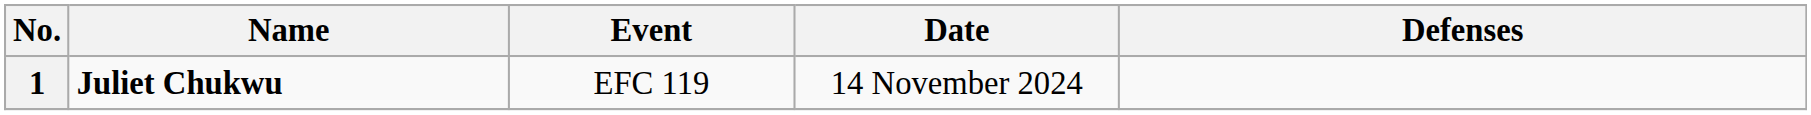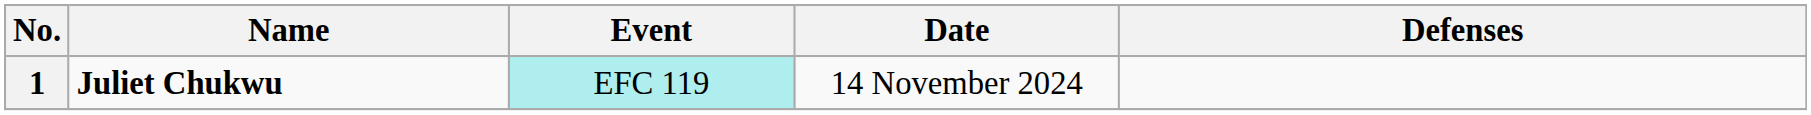(651, 82) no background -> (651, 82) paleturquoise background
